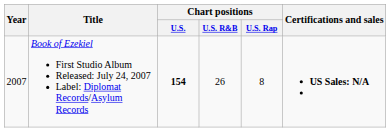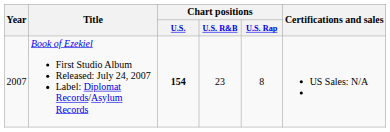(220, 81) 26 -> (220, 81) 23
(334, 87) bold -> (334, 87) normal
